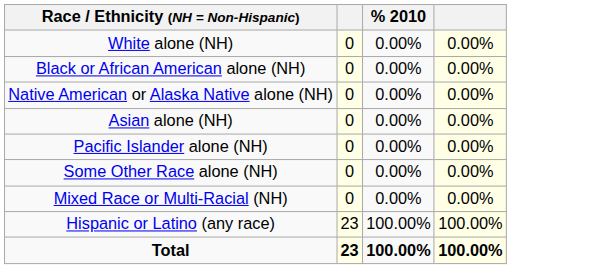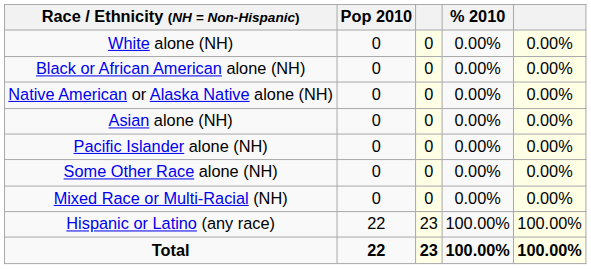+ column: (376, 17)
